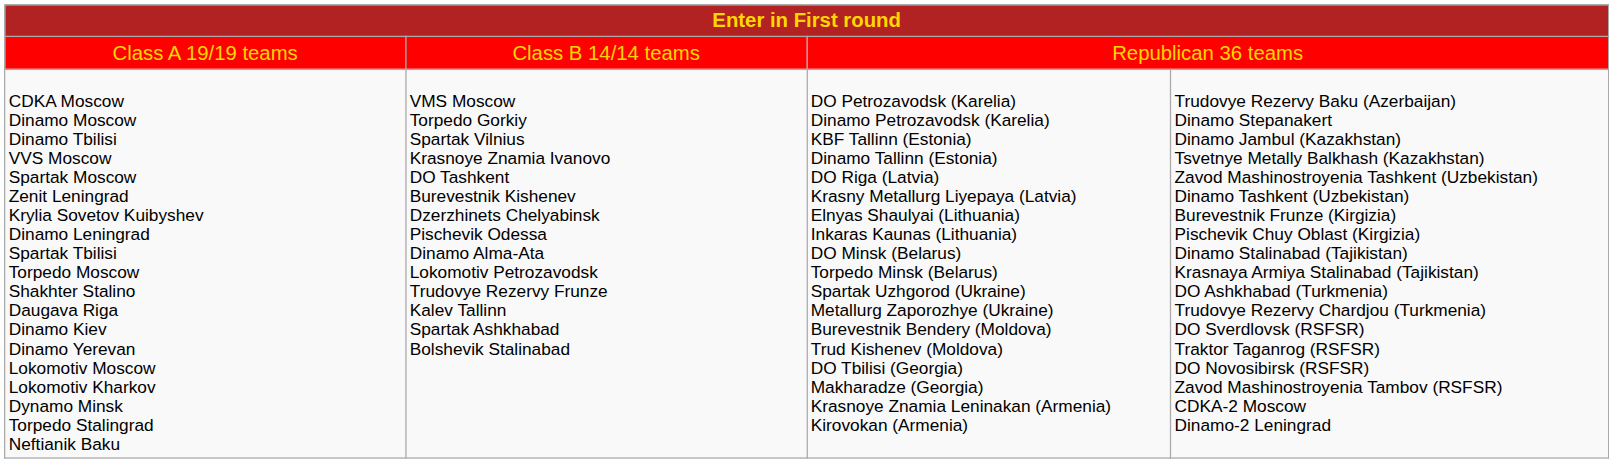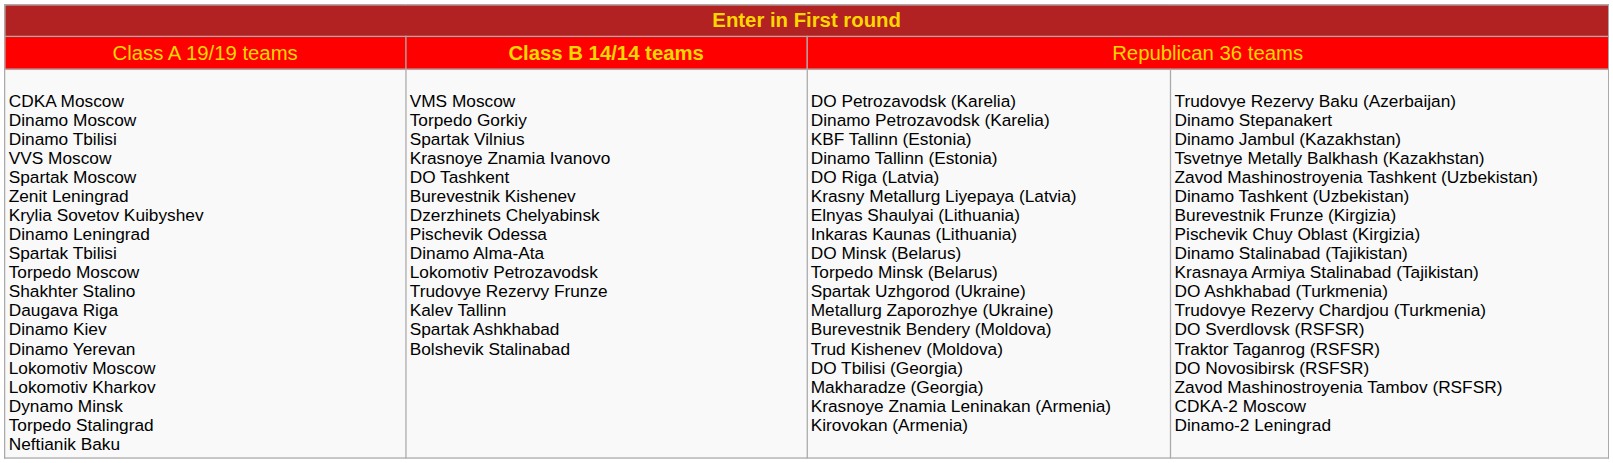(606, 52) normal -> (606, 52) bold
